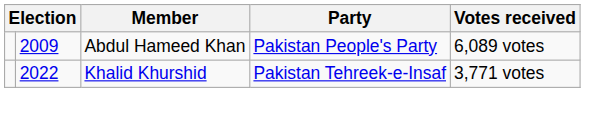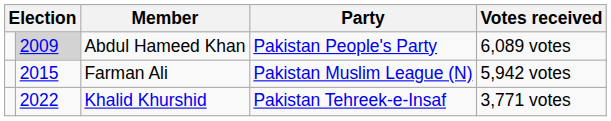(39, 45) no background -> (39, 45) lightgrey background
+ row: (126, 73)
